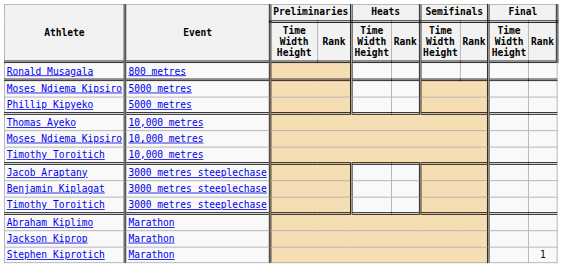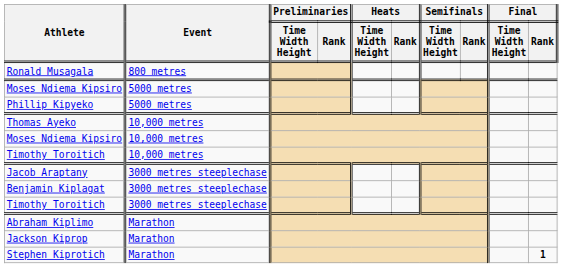(543, 254) normal -> (543, 254) bold
